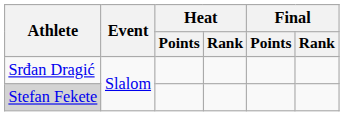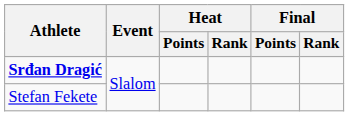(52, 70) normal -> (55, 70) bold
(53, 97) lightgrey background -> (53, 97) no background
